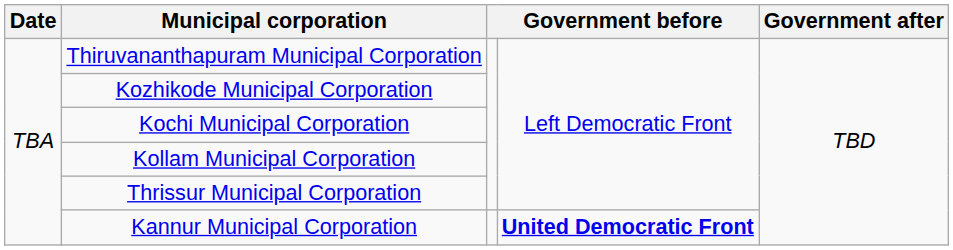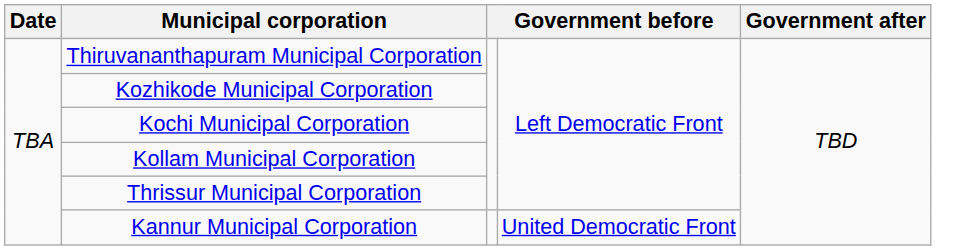(628, 227) bold -> (619, 227) normal
